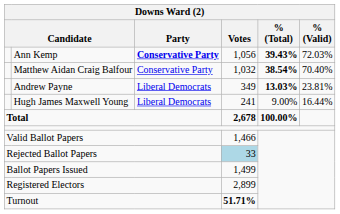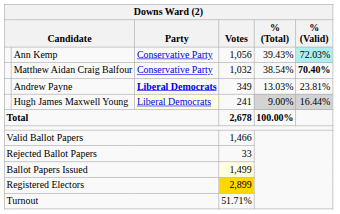(178, 54) bold -> (175, 54) normal
(281, 54) bold -> (278, 54) normal
(317, 54) no background -> (315, 54) paleturquoise background
(281, 70) bold -> (278, 70) normal
(317, 70) normal -> (314, 70) bold
(174, 86) normal -> (177, 86) bold
(281, 86) bold -> (278, 86) normal
(174, 102) no background -> (174, 102) lightyellow background
(285, 102) no background -> (281, 102) lightgrey background
(317, 102) no background -> (315, 102) lightgrey background
(251, 153) lightblue background -> (247, 153) no background
(244, 169) no background -> (241, 169) lightyellow background
(244, 185) no background -> (241, 185) gold background
(239, 201) bold -> (236, 201) normal
